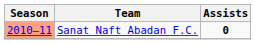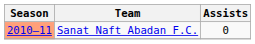(226, 30) bold -> (226, 30) normal
